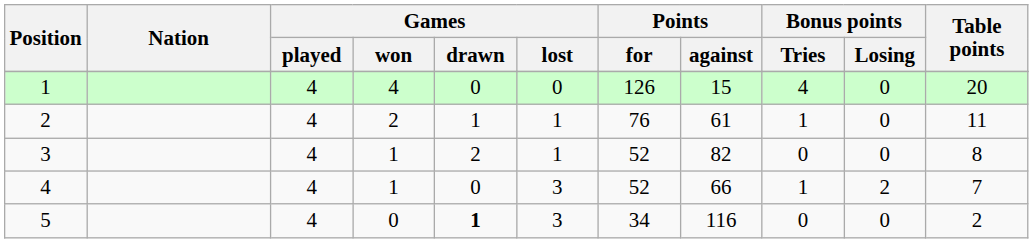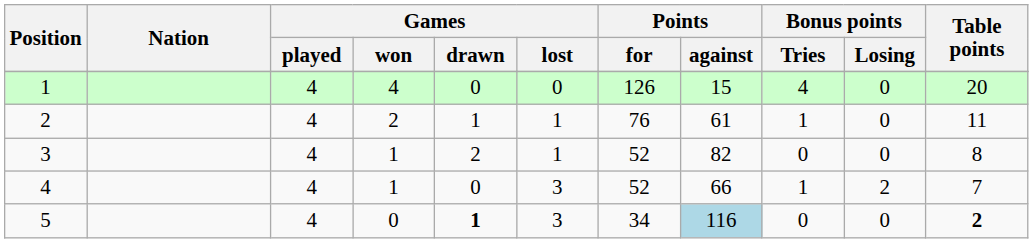(721, 220) no background -> (721, 220) lightblue background
(977, 220) normal -> (977, 220) bold
